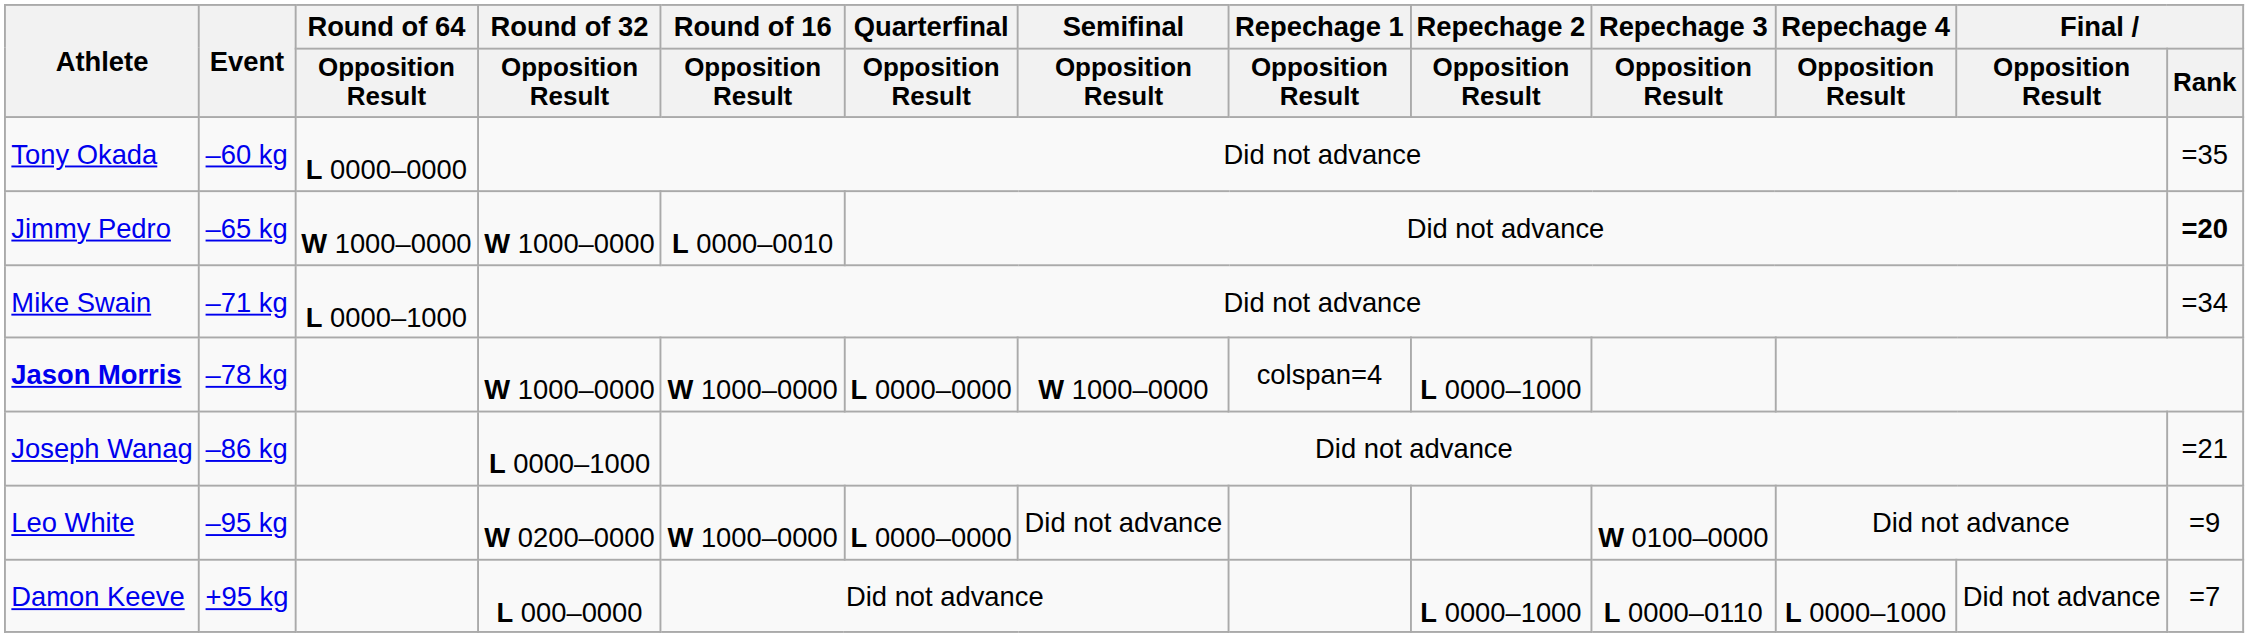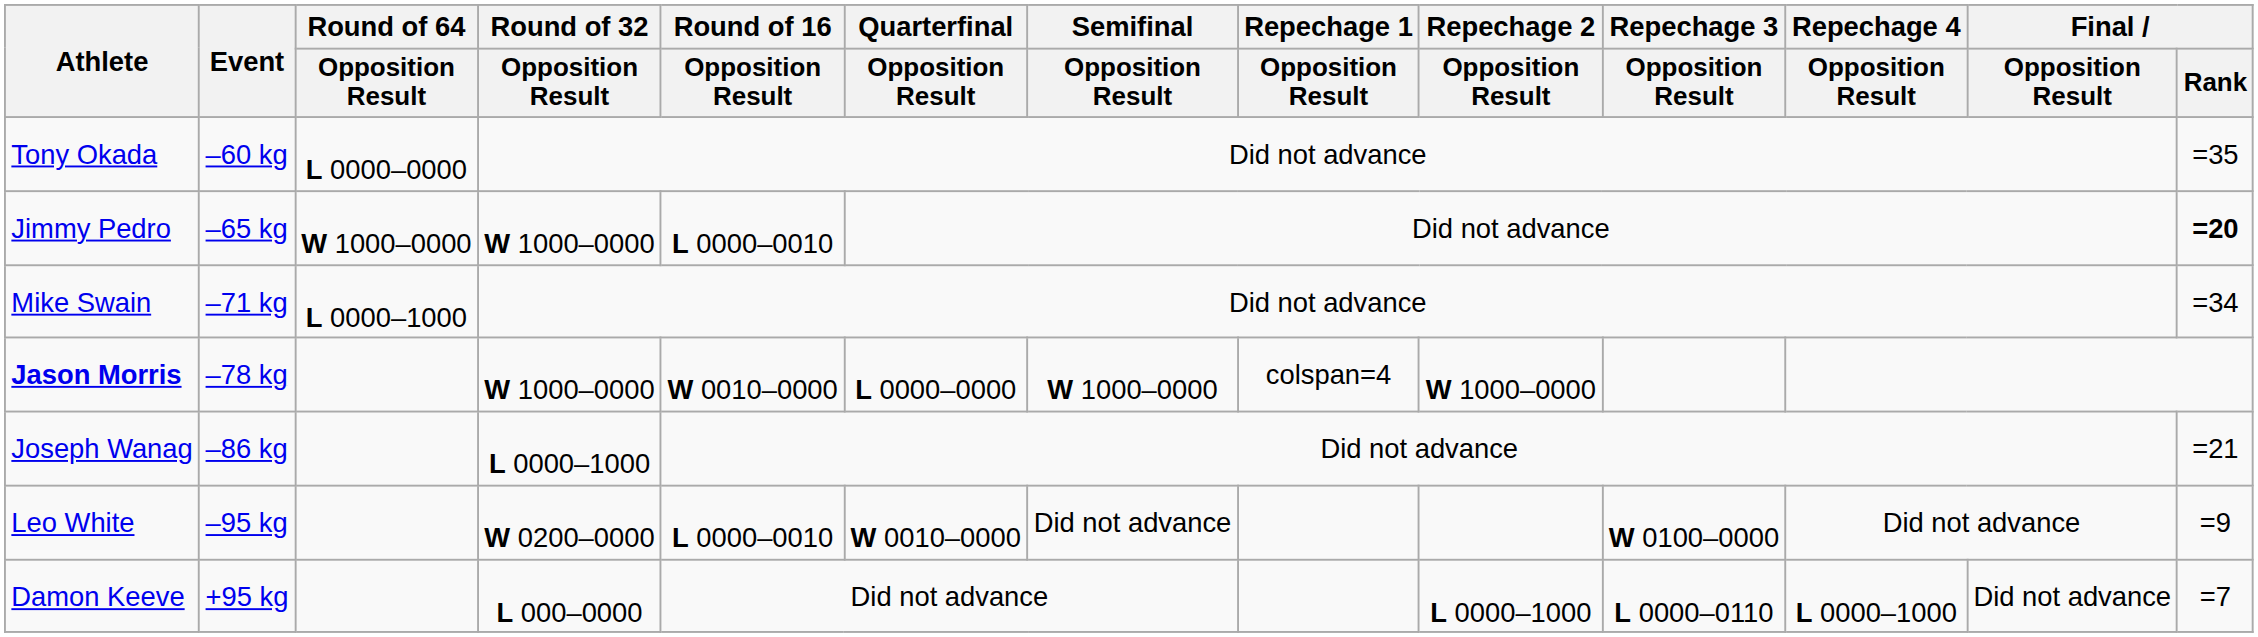(753, 391) W 1000–0000 -> (753, 391) W 0010–0000
(1501, 391) L 0000–1000 -> (1511, 391) W 1000–0000
(753, 538) W 1000–0000 -> (753, 538) L 0000–0010
(931, 538) L 0000–0000 -> (936, 538) W 0010–0000
